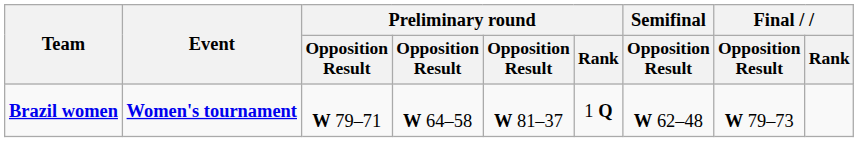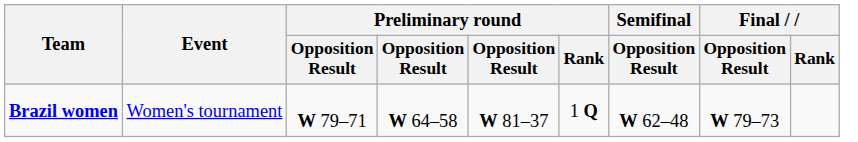(212, 110) bold -> (204, 110) normal
